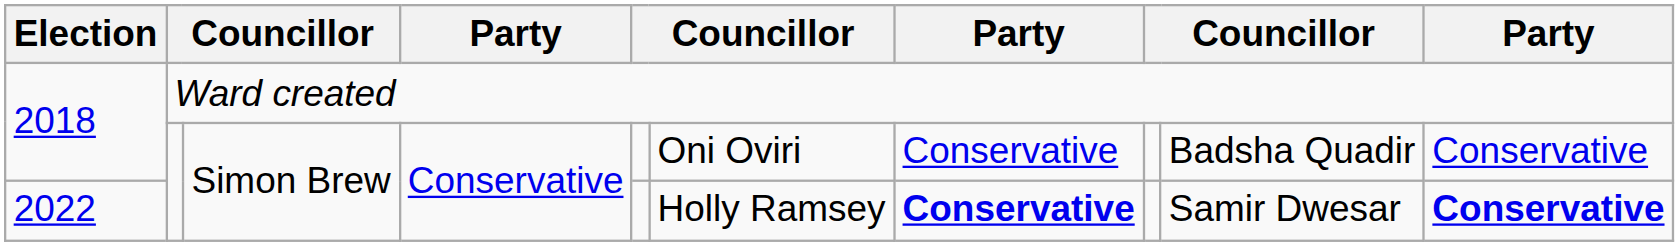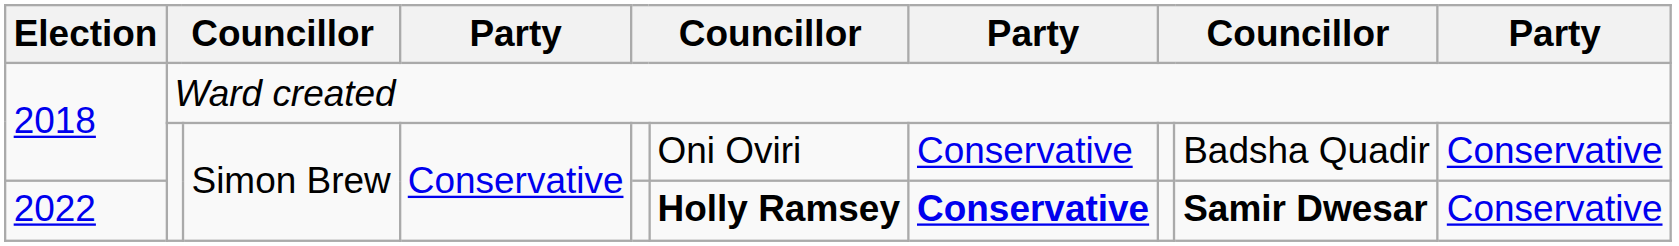(772, 209) normal -> (779, 209) bold
(1285, 209) normal -> (1305, 209) bold
(1548, 209) bold -> (1555, 209) normal
